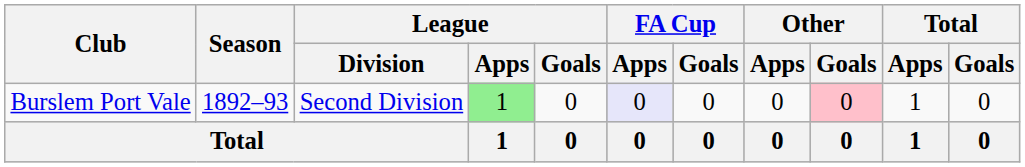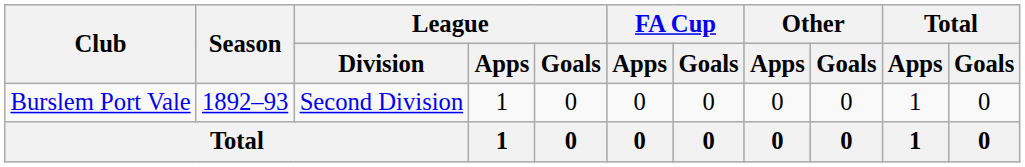(502, 102) lightgreen background -> (502, 102) no background
(640, 102) lavender background -> (640, 102) no background
(846, 102) pink background -> (846, 102) no background
